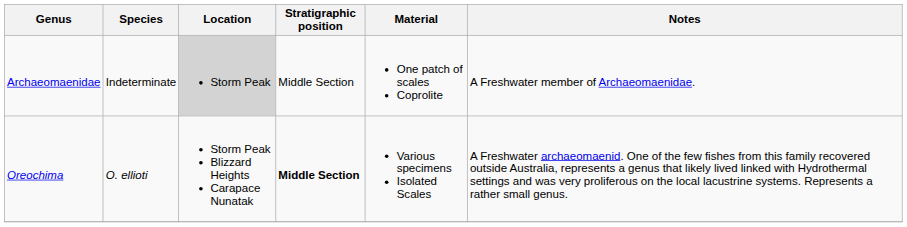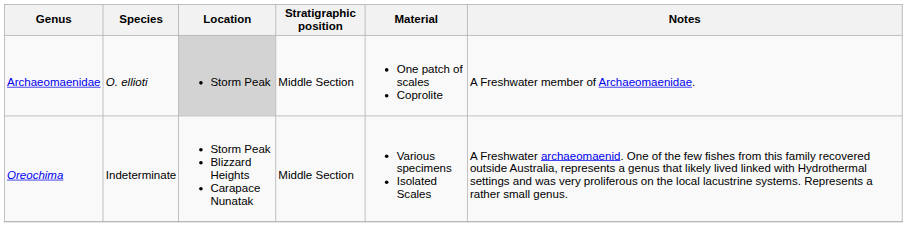(141, 82) Indeterminate -> (127, 82) O. ellioti
(127, 175) O. ellioti -> (141, 175) Indeterminate
(319, 175) bold -> (316, 175) normal
